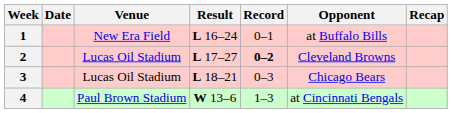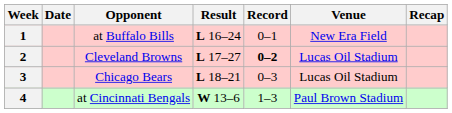columns swapped: (347, 14) <-> (132, 14)
